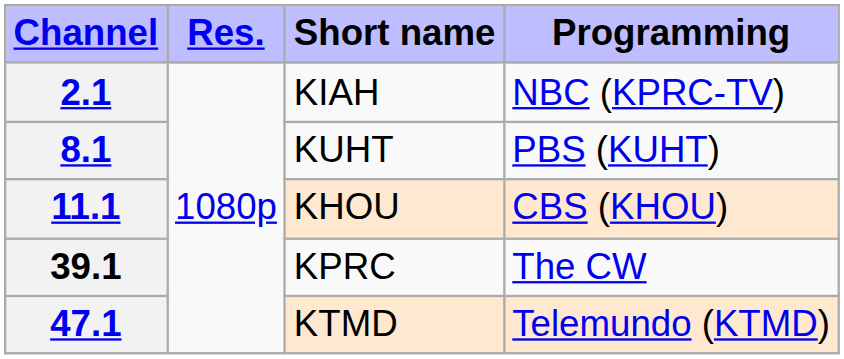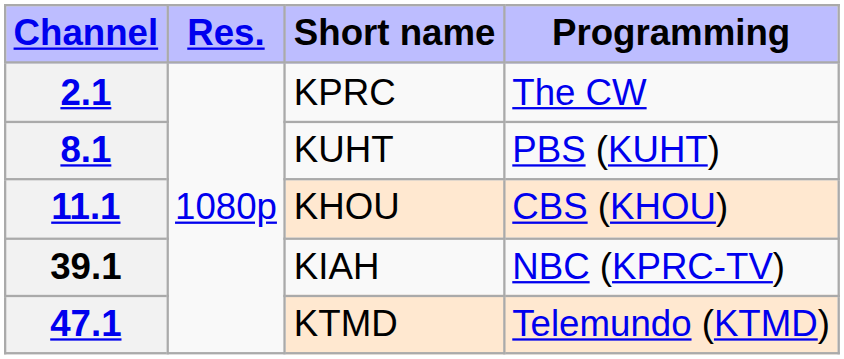(337, 91) KIAH -> (345, 91) KPRC
(649, 91) NBC (KPRC-TV) -> (579, 91) The CW
(345, 265) KPRC -> (337, 265) KIAH
(579, 265) The CW -> (649, 265) NBC (KPRC-TV)
